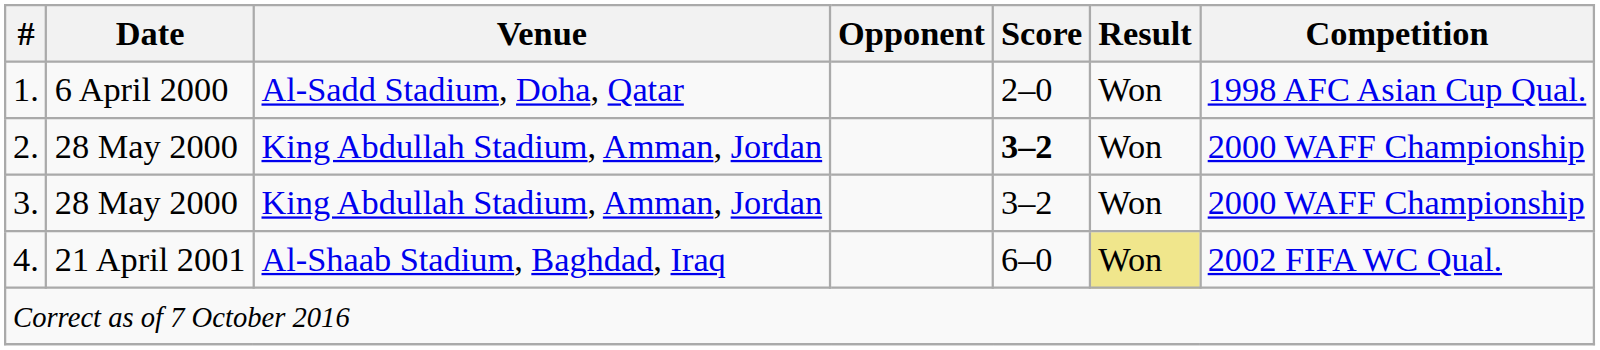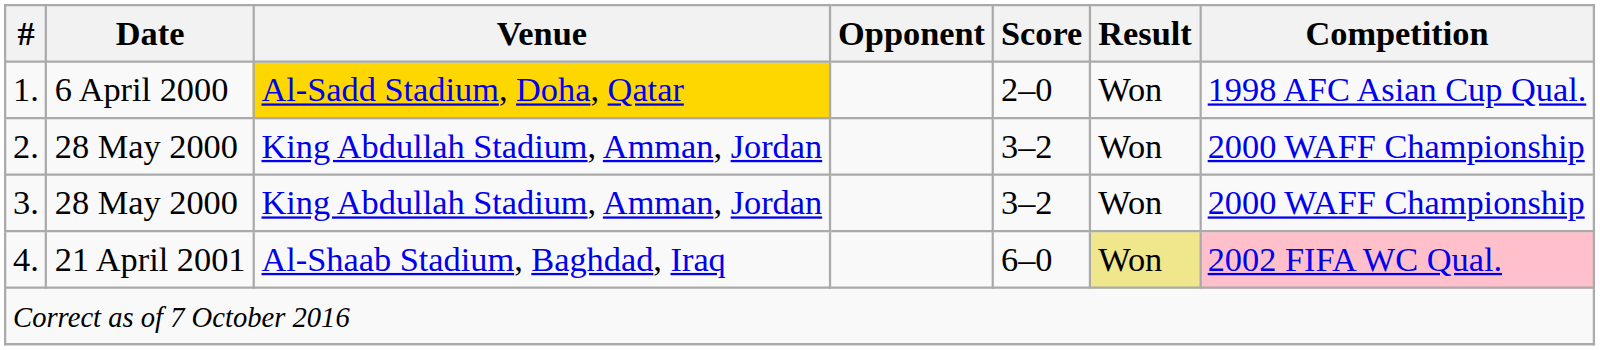(473, 89) no background -> (473, 89) gold background
(1027, 146) bold -> (1027, 146) normal
(1355, 259) no background -> (1355, 259) pink background
